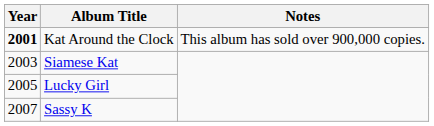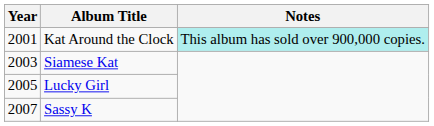(23, 39) bold -> (23, 39) normal
(303, 39) no background -> (303, 39) paleturquoise background
